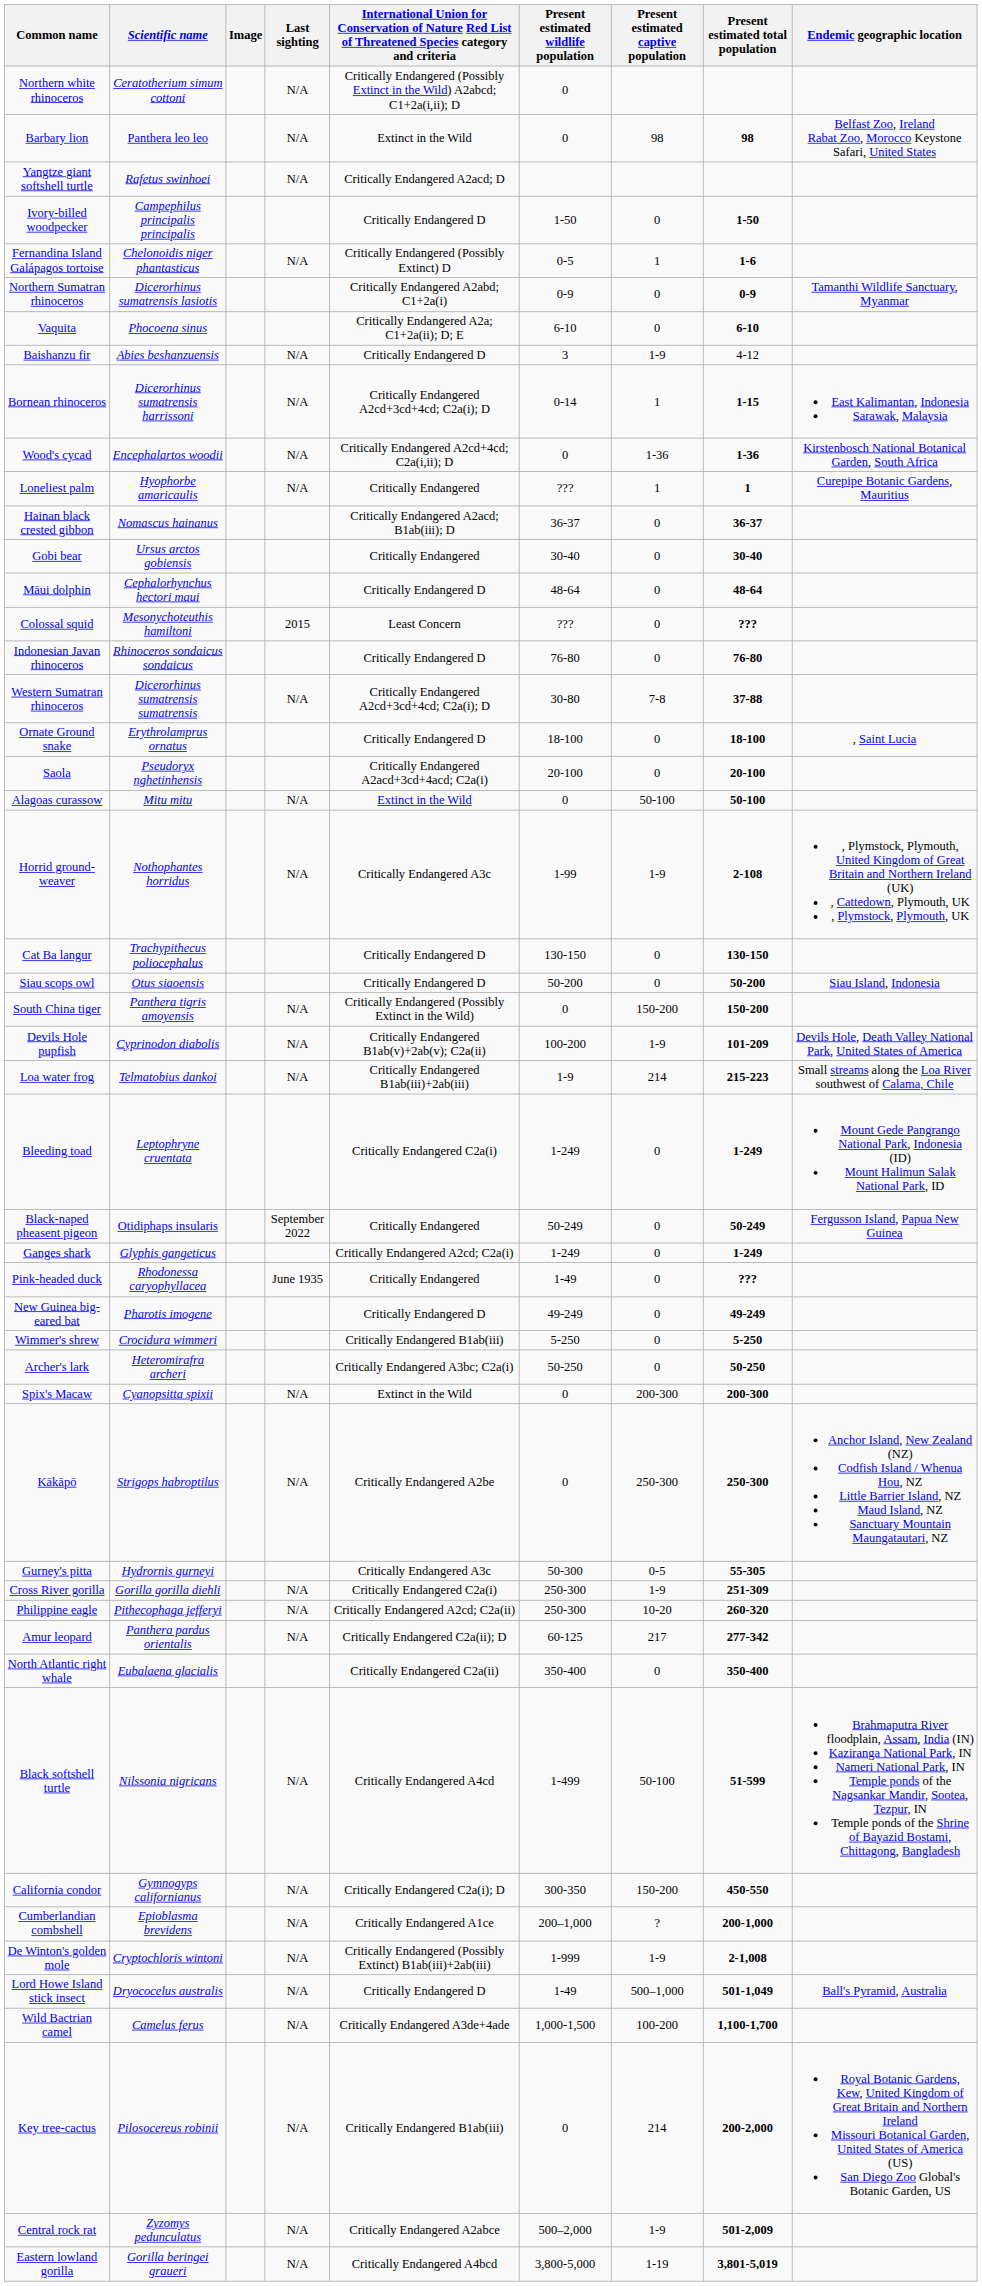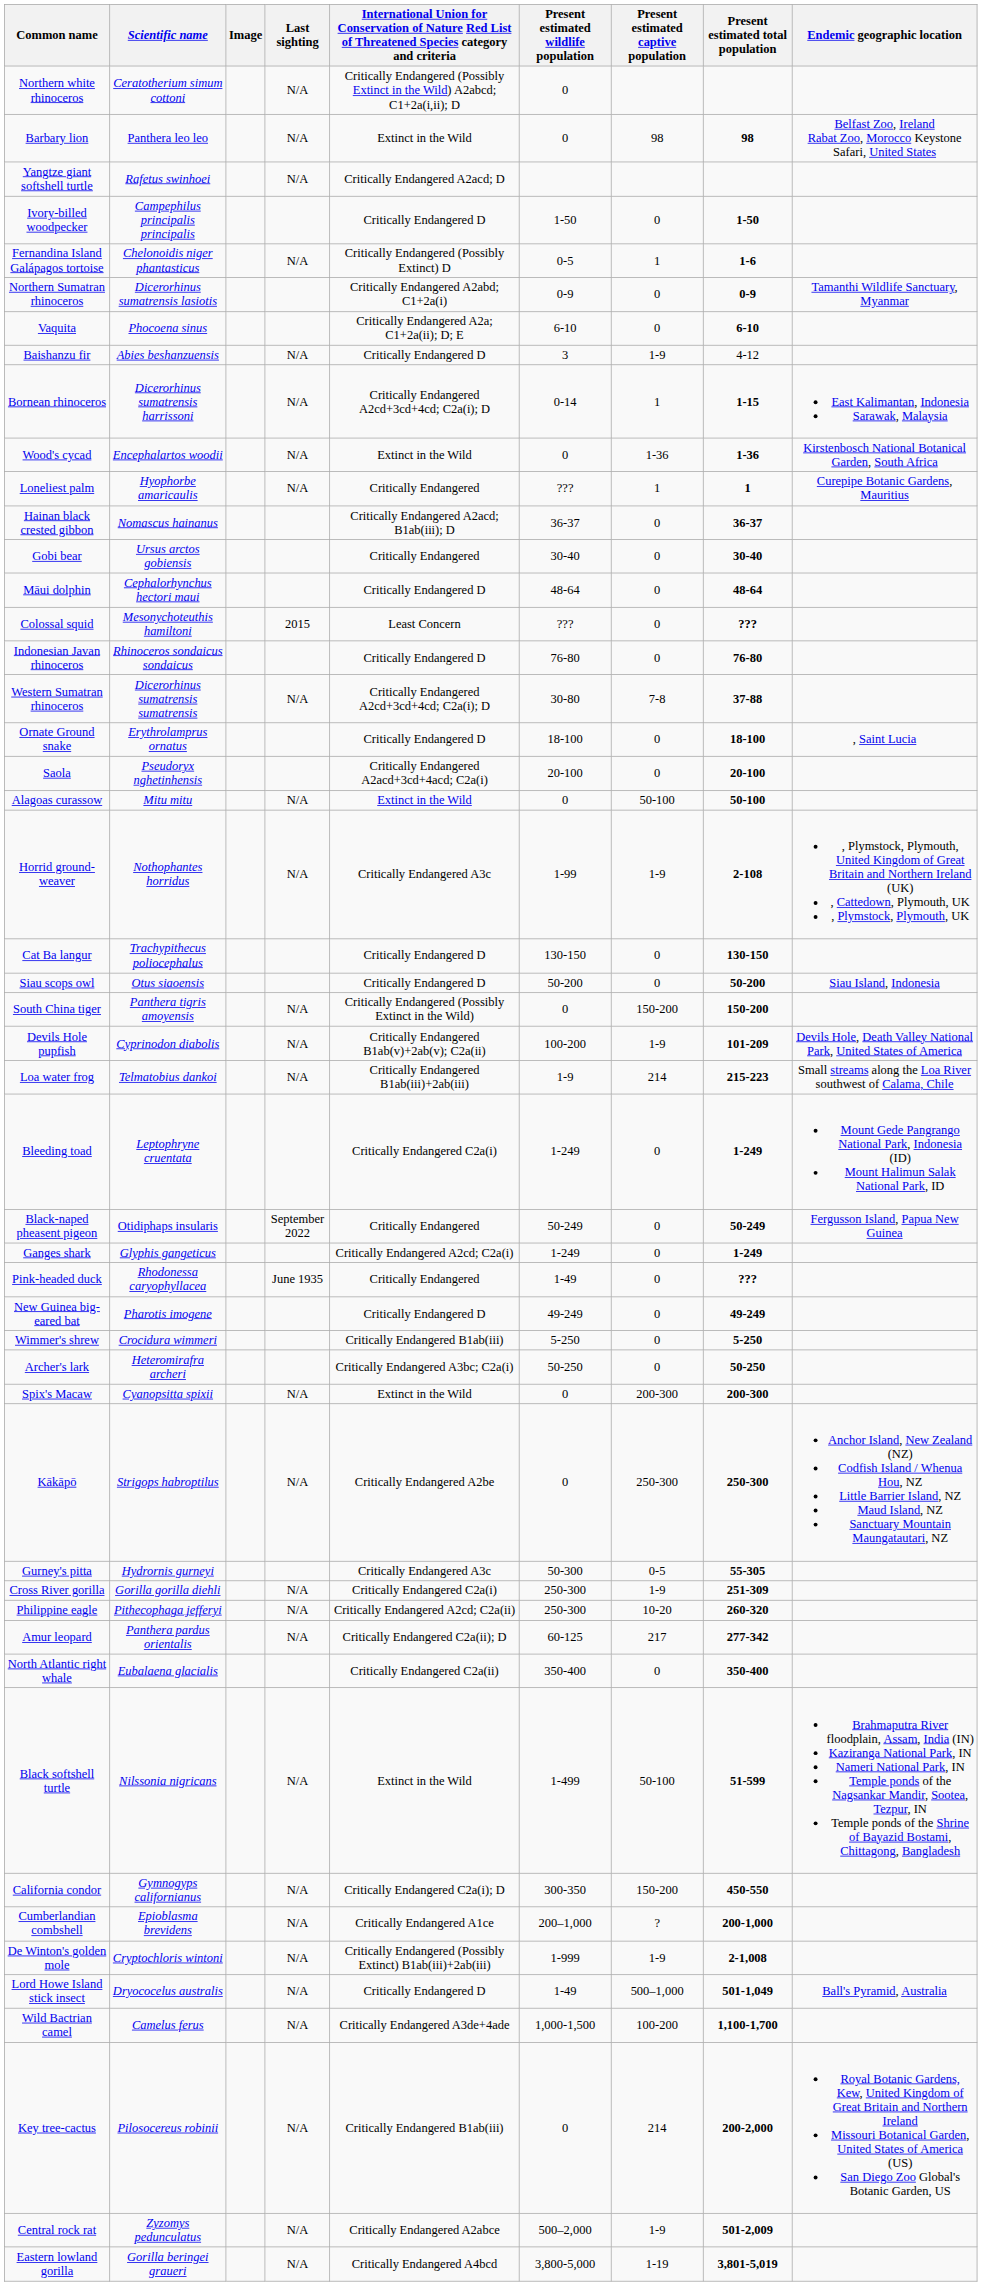(425, 454) Critically Endangered A2cd+4cd; C2a(i,ii); D -> (425, 454) Extinct in the Wild
(425, 1780) Critically Endangered A4cd -> (425, 1780) Extinct in the Wild
